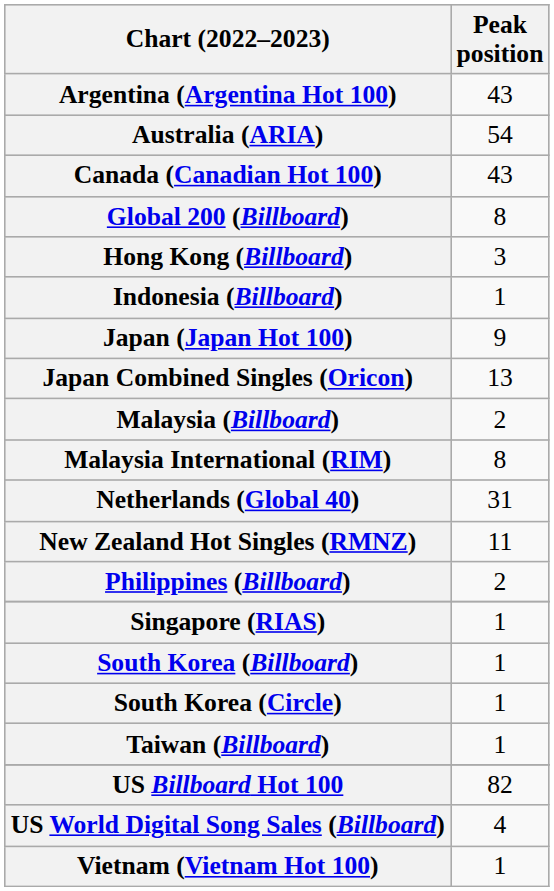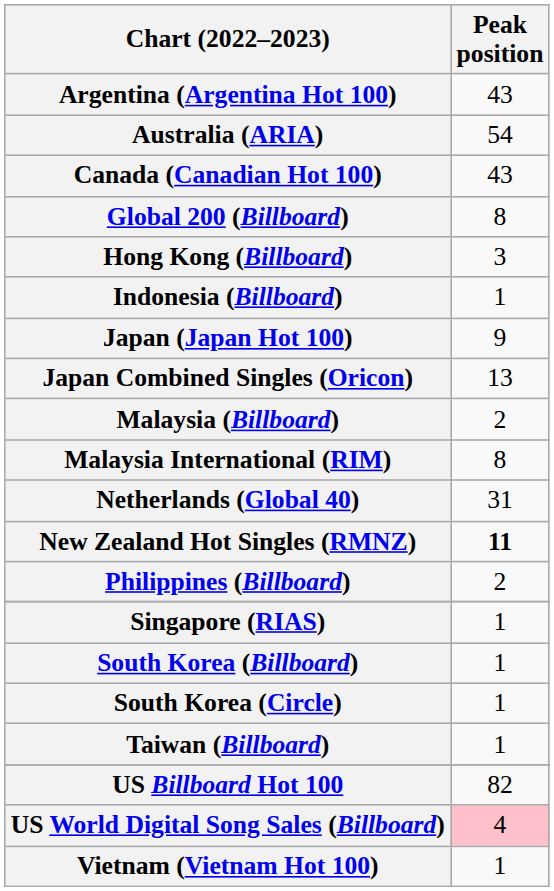(500, 540) normal -> (500, 540) bold
(500, 825) no background -> (500, 825) pink background
